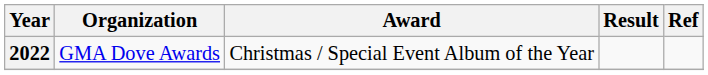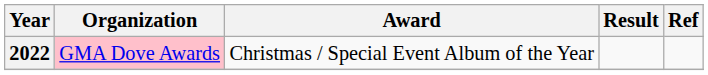(140, 52) no background -> (140, 52) pink background
